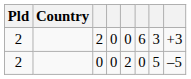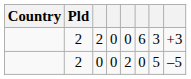columns swapped: (62, 16) <-> (18, 16)
